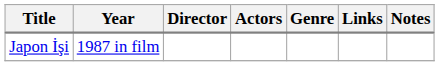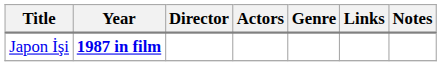(118, 46) normal -> (119, 46) bold
